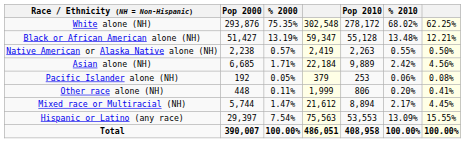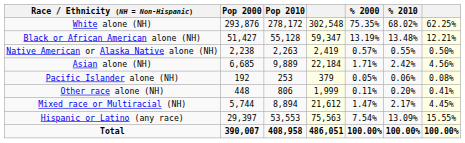columns swapped: (362, 11) <-> (283, 11)
